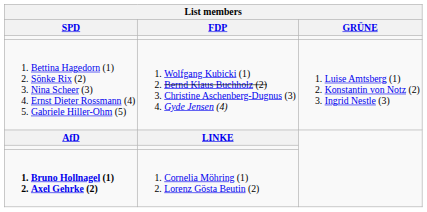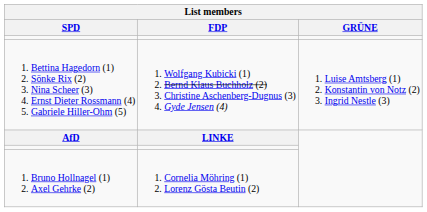(71, 184) bold -> (71, 184) normal
